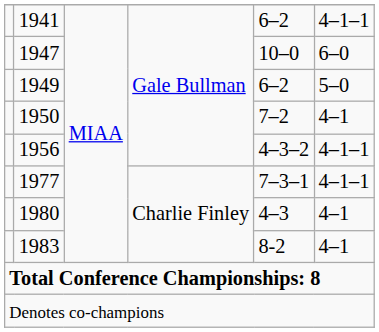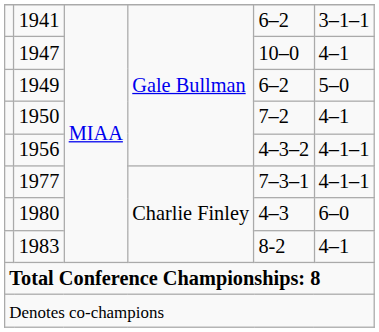(344, 20) 4–1–1 -> (344, 20) 3–1–1
(334, 52) 6–0 -> (334, 52) 4–1
(334, 213) 4–1 -> (334, 213) 6–0
